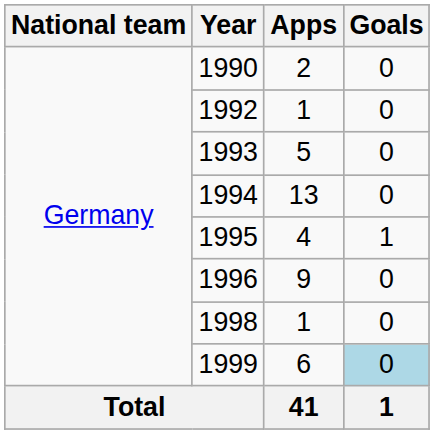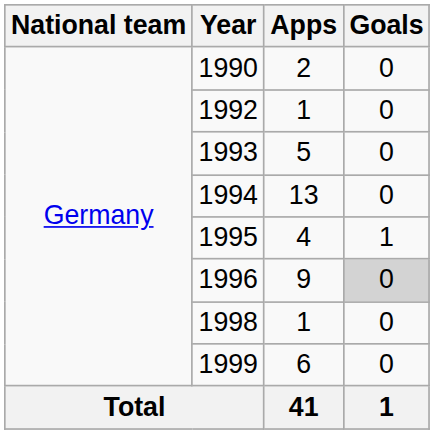(387, 279) no background -> (387, 279) lightgrey background
(387, 364) lightblue background -> (387, 364) no background
